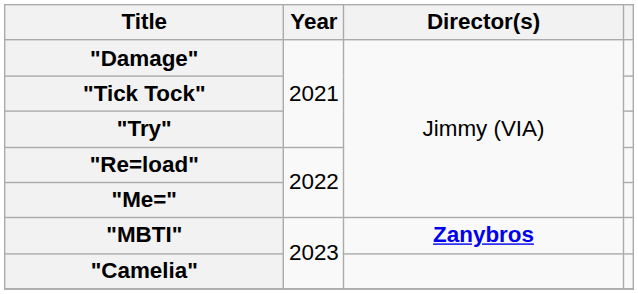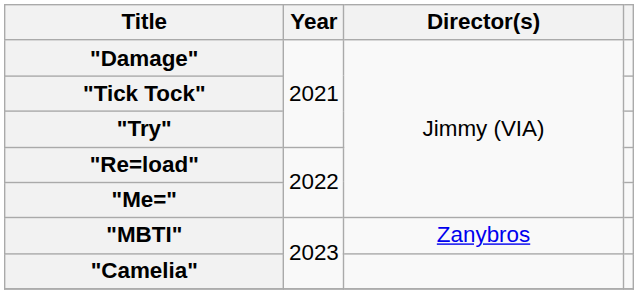(484, 235) bold -> (484, 235) normal
